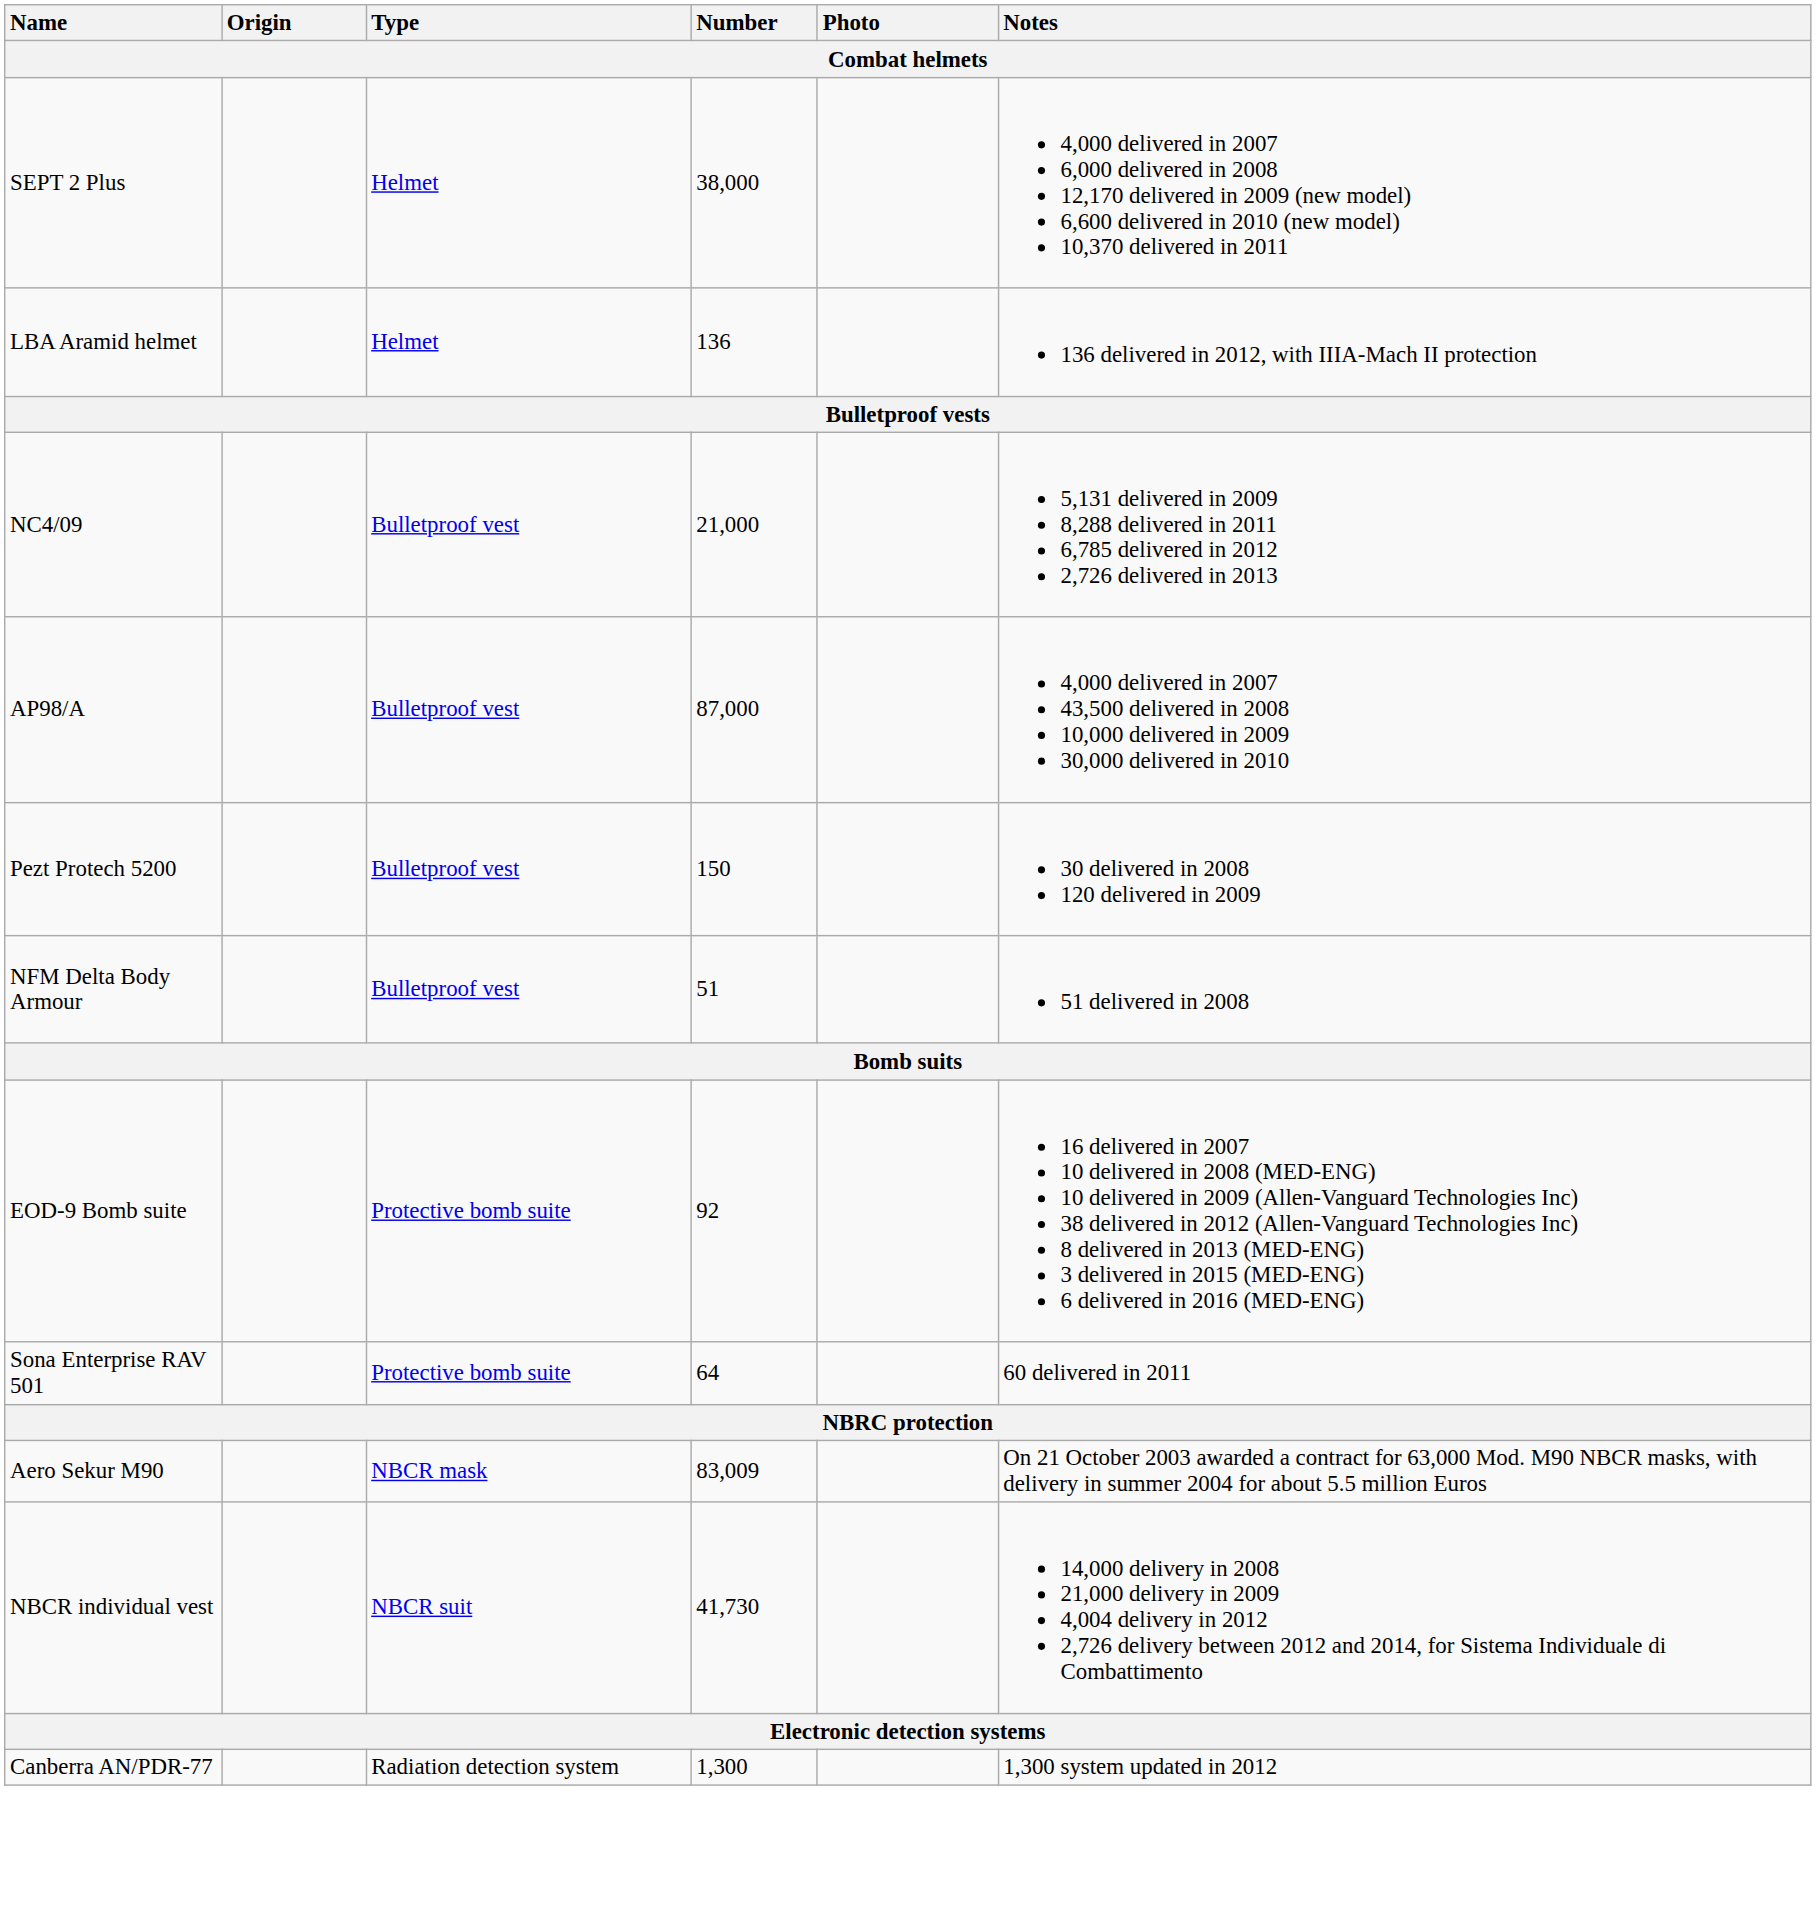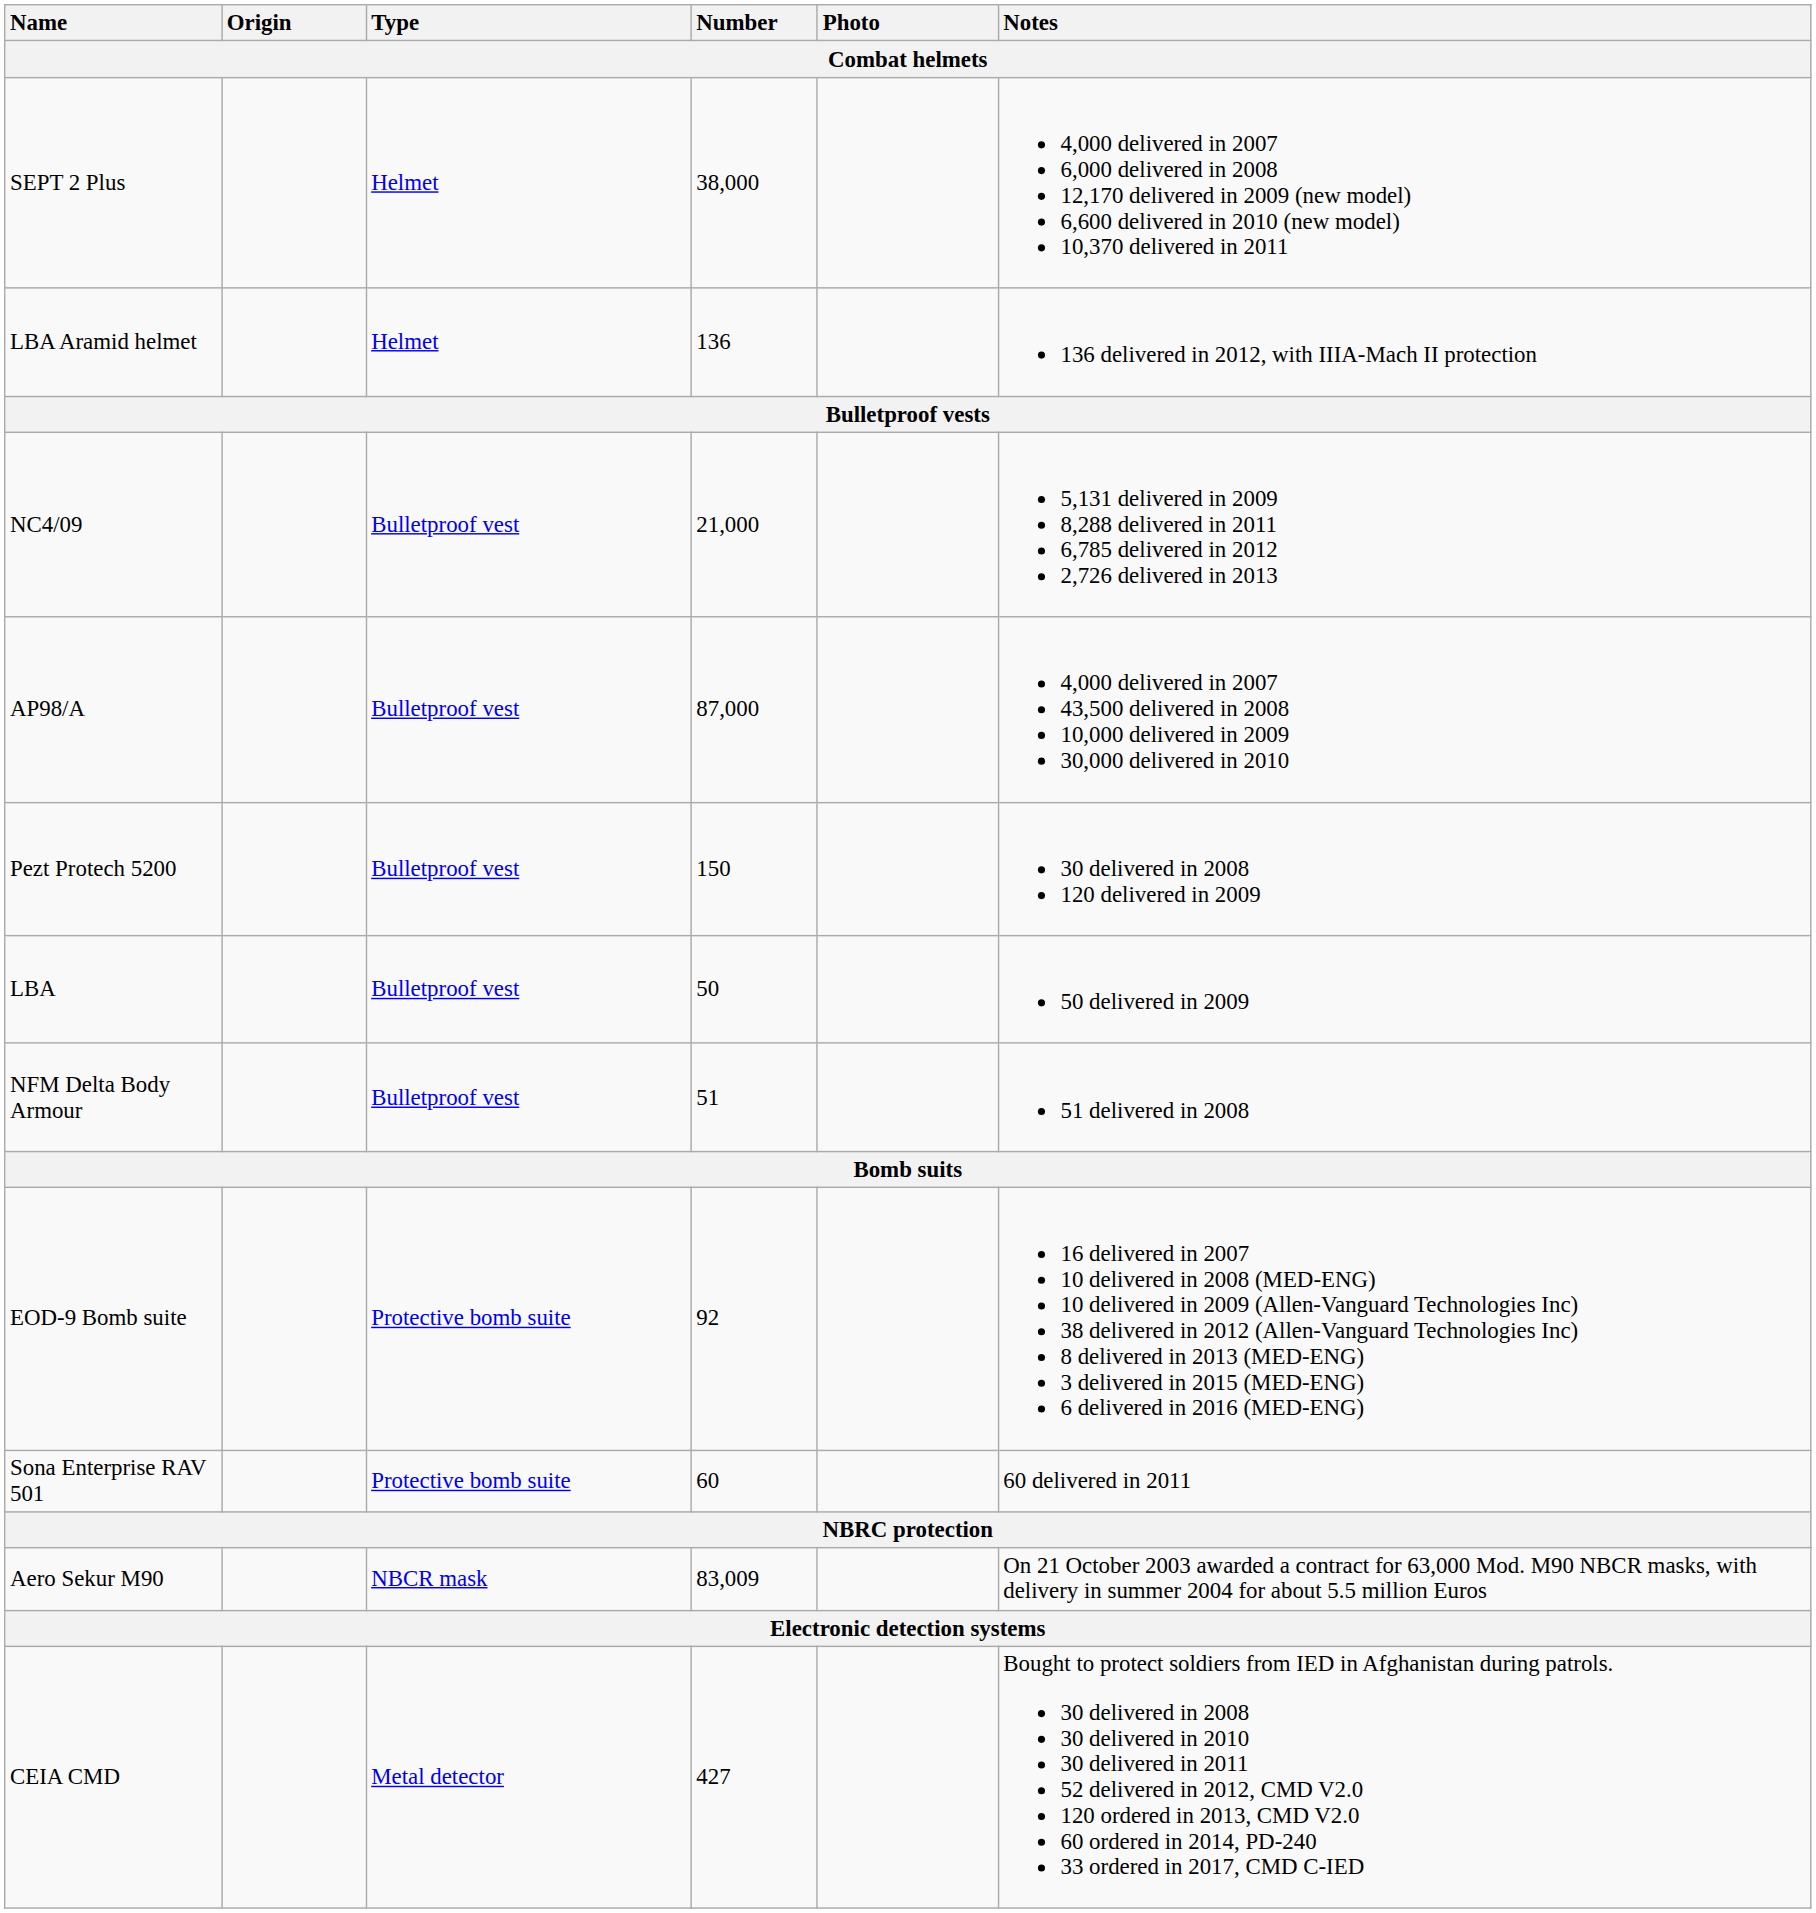+ row: (33, 989)
(708, 1372) 64 -> (708, 1480) 60
- row: (112, 1607)
- row: (111, 1767)
+ row: (65, 1777)
